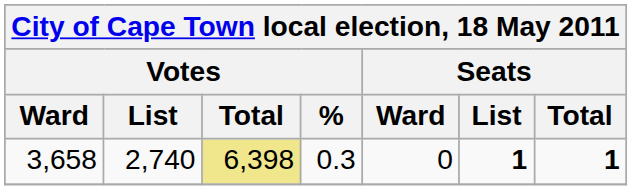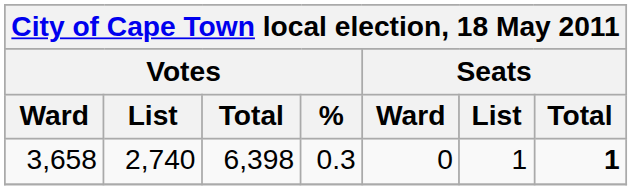(259, 160) khaki background -> (259, 160) no background
(519, 160) bold -> (519, 160) normal
